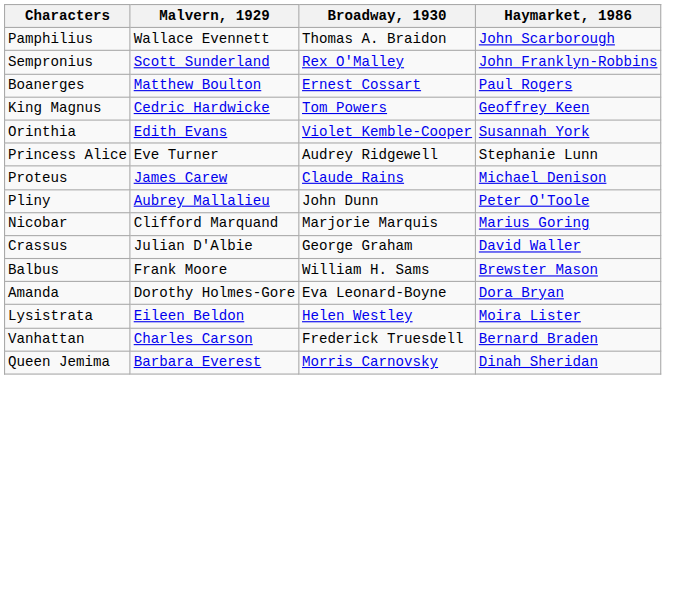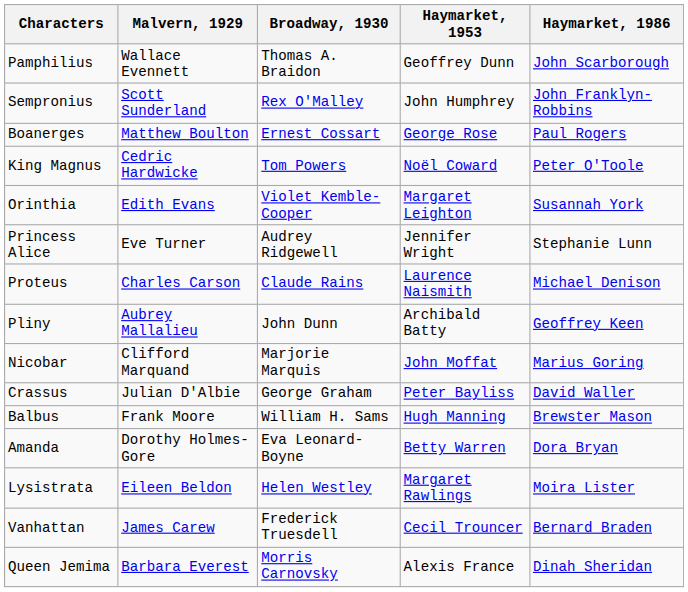+ column: (465, 24)
(534, 108) Geoffrey Keen -> (588, 166) Peter O'Toole
(180, 178) James Carew -> (181, 284) Charles Carson
(534, 201) Peter O'Toole -> (588, 323) Geoffrey Keen
(193, 339) Charles Carson -> (168, 527) James Carew
